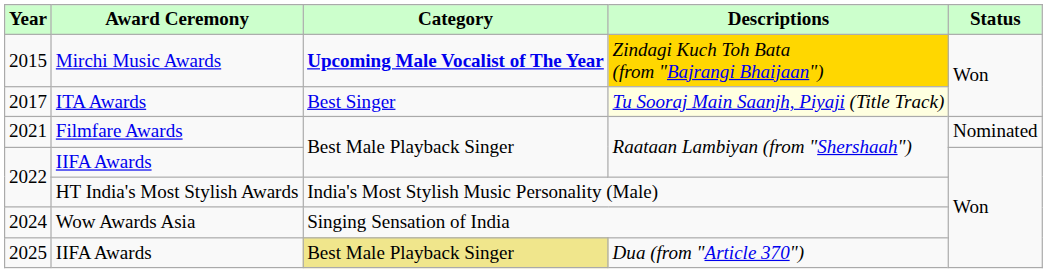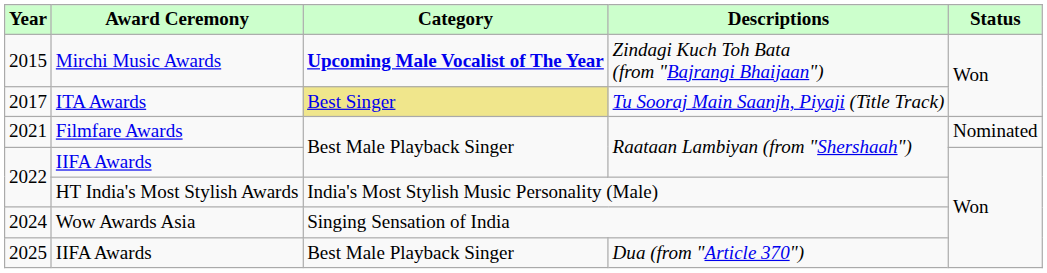(718, 60) gold background -> (718, 60) no background
(351, 101) no background -> (351, 101) khaki background
(778, 101) lightyellow background -> (778, 101) no background
(411, 252) khaki background -> (411, 252) no background
